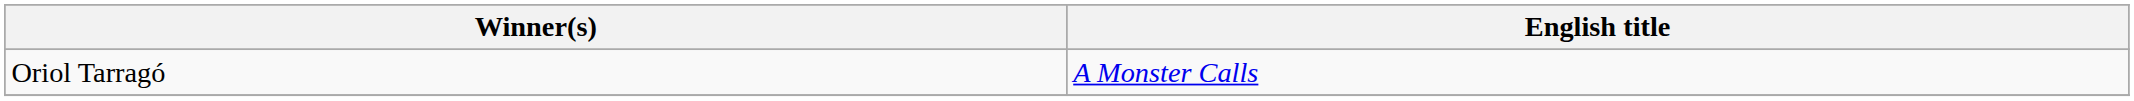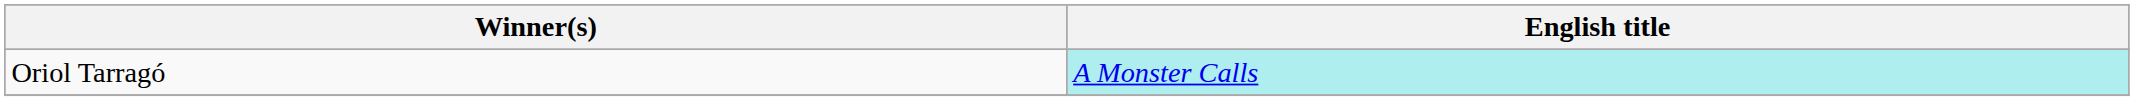(1166, 71) no background -> (1166, 71) paleturquoise background
